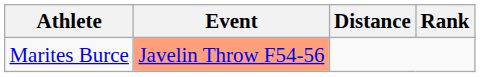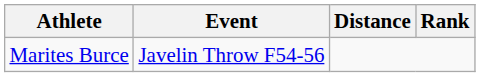(231, 54) lightsalmon background -> (231, 54) no background
